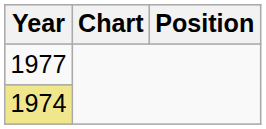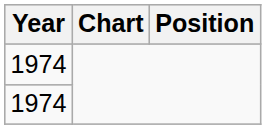(39, 64) 1977 -> (39, 64) 1974
(39, 104) khaki background -> (39, 104) no background
